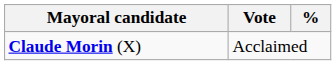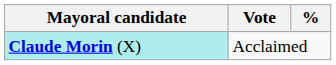(75, 45) no background -> (75, 45) paleturquoise background
